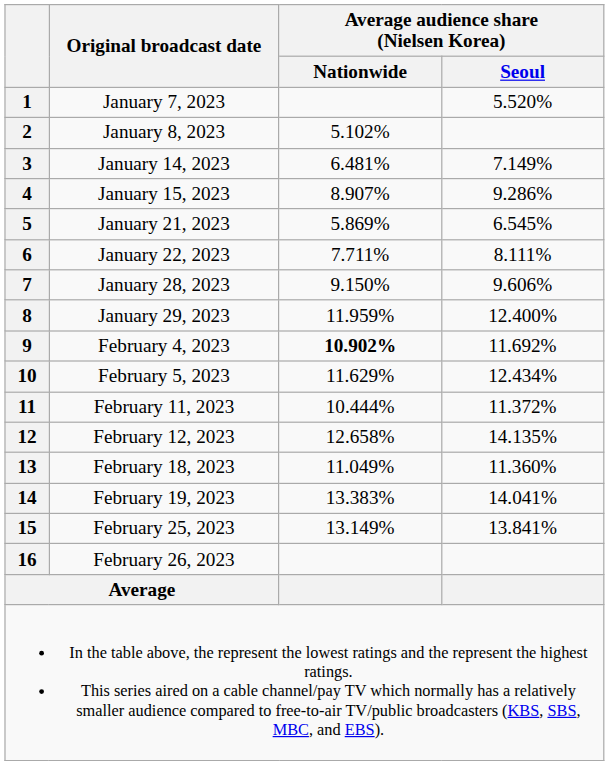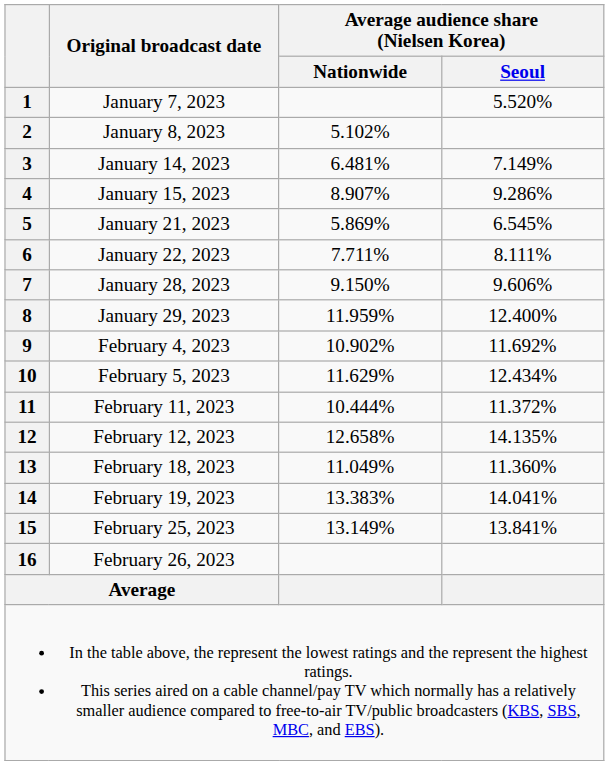(360, 345) bold -> (360, 345) normal
